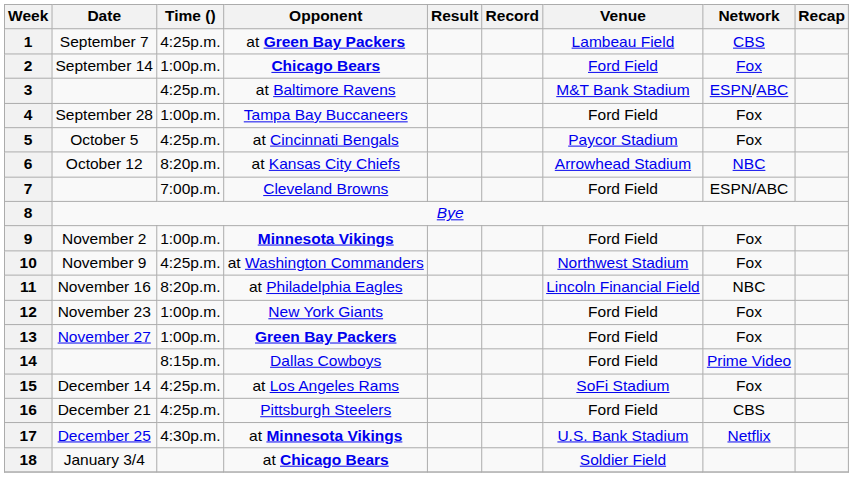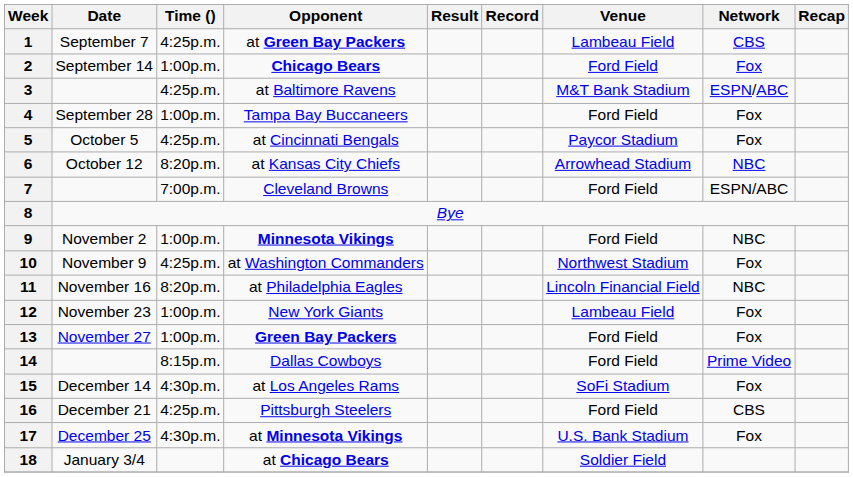(749, 238) Fox -> (749, 238) NBC
(623, 312) Ford Field -> (623, 312) Lambeau Field
(190, 386) 4:25p.m. -> (190, 386) 4:30p.m.
(749, 435) Netflix -> (749, 435) Fox
